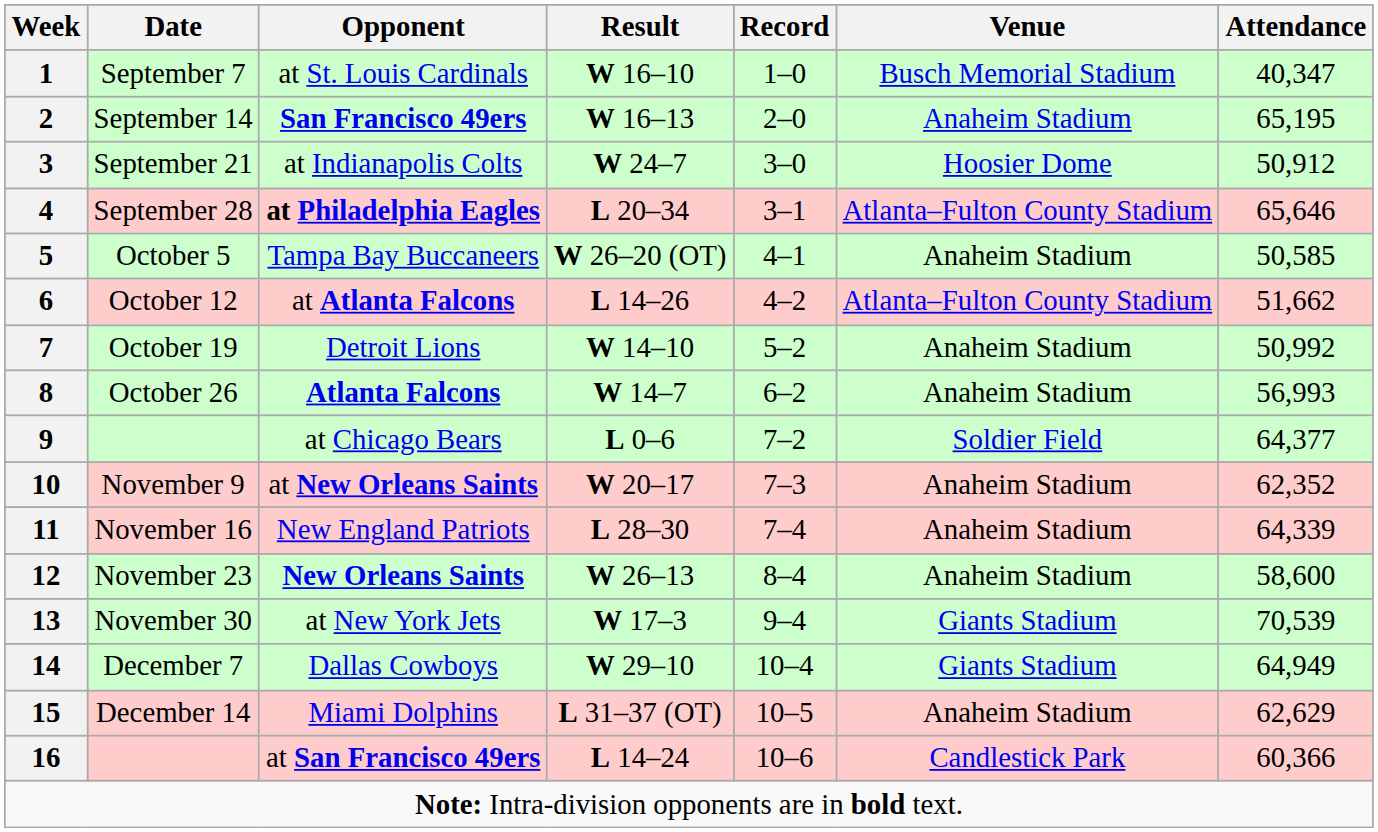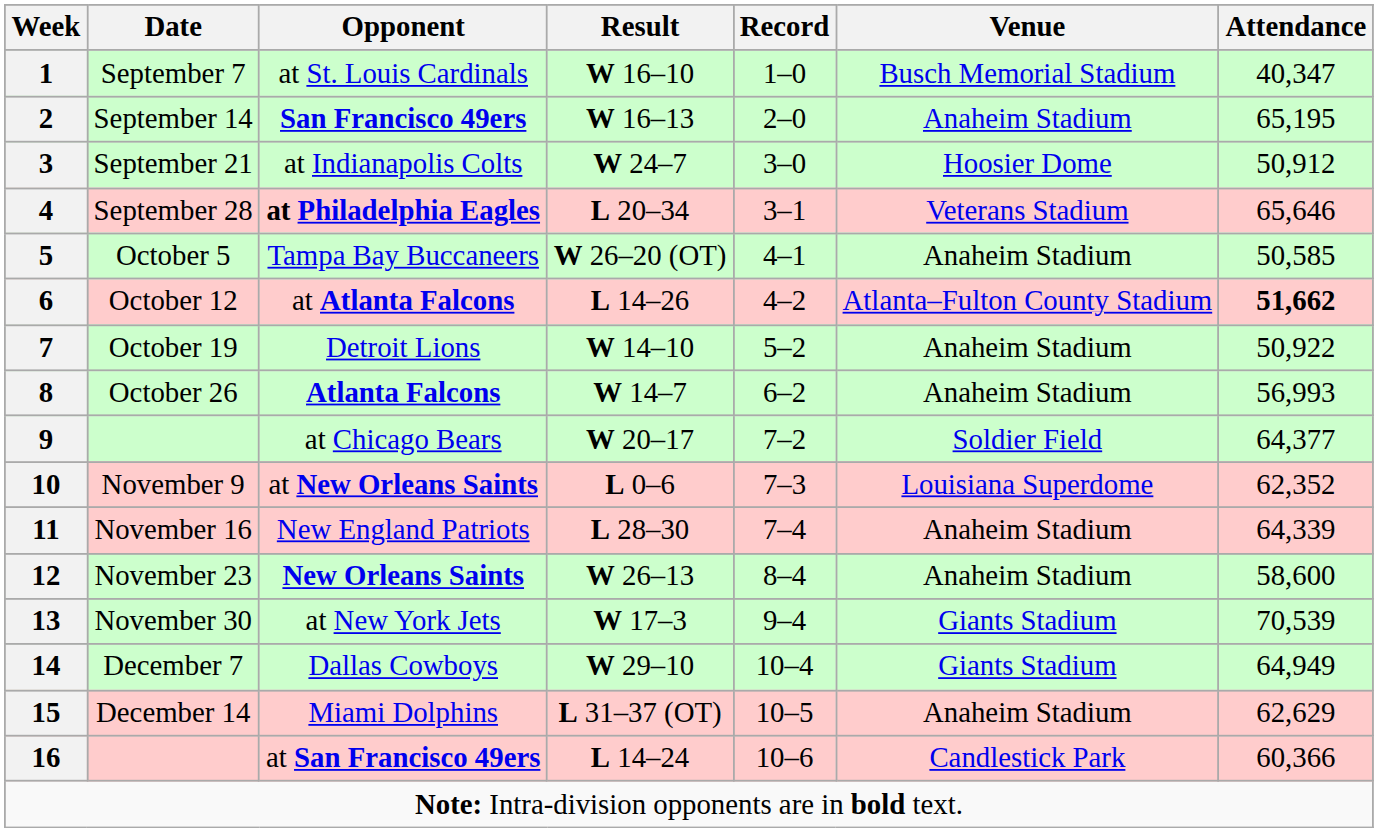(1027, 210) Atlanta–Fulton County Stadium -> (1027, 210) Veterans Stadium
(1296, 301) normal -> (1296, 301) bold
(1296, 347) 50,992 -> (1296, 347) 50,922
(640, 438) L 0–6 -> (640, 438) W 20–17
(640, 484) W 20–17 -> (640, 484) L 0–6
(1027, 484) Anaheim Stadium -> (1027, 484) Louisiana Superdome
